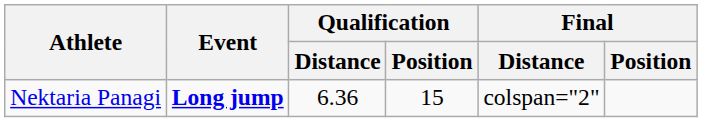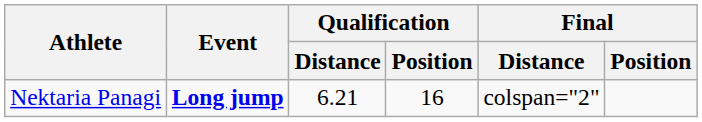(338, 97) 6.36 -> (338, 97) 6.21
(432, 97) 15 -> (432, 97) 16
